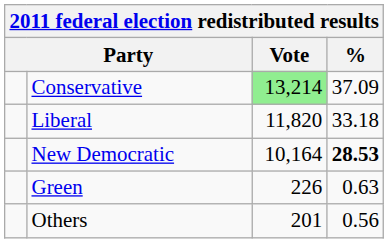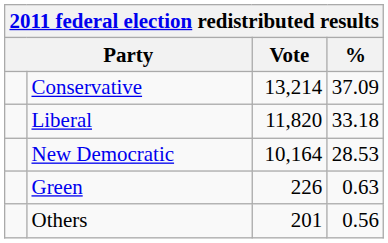(293, 87) lightgreen background -> (293, 87) no background
(355, 154) bold -> (355, 154) normal
